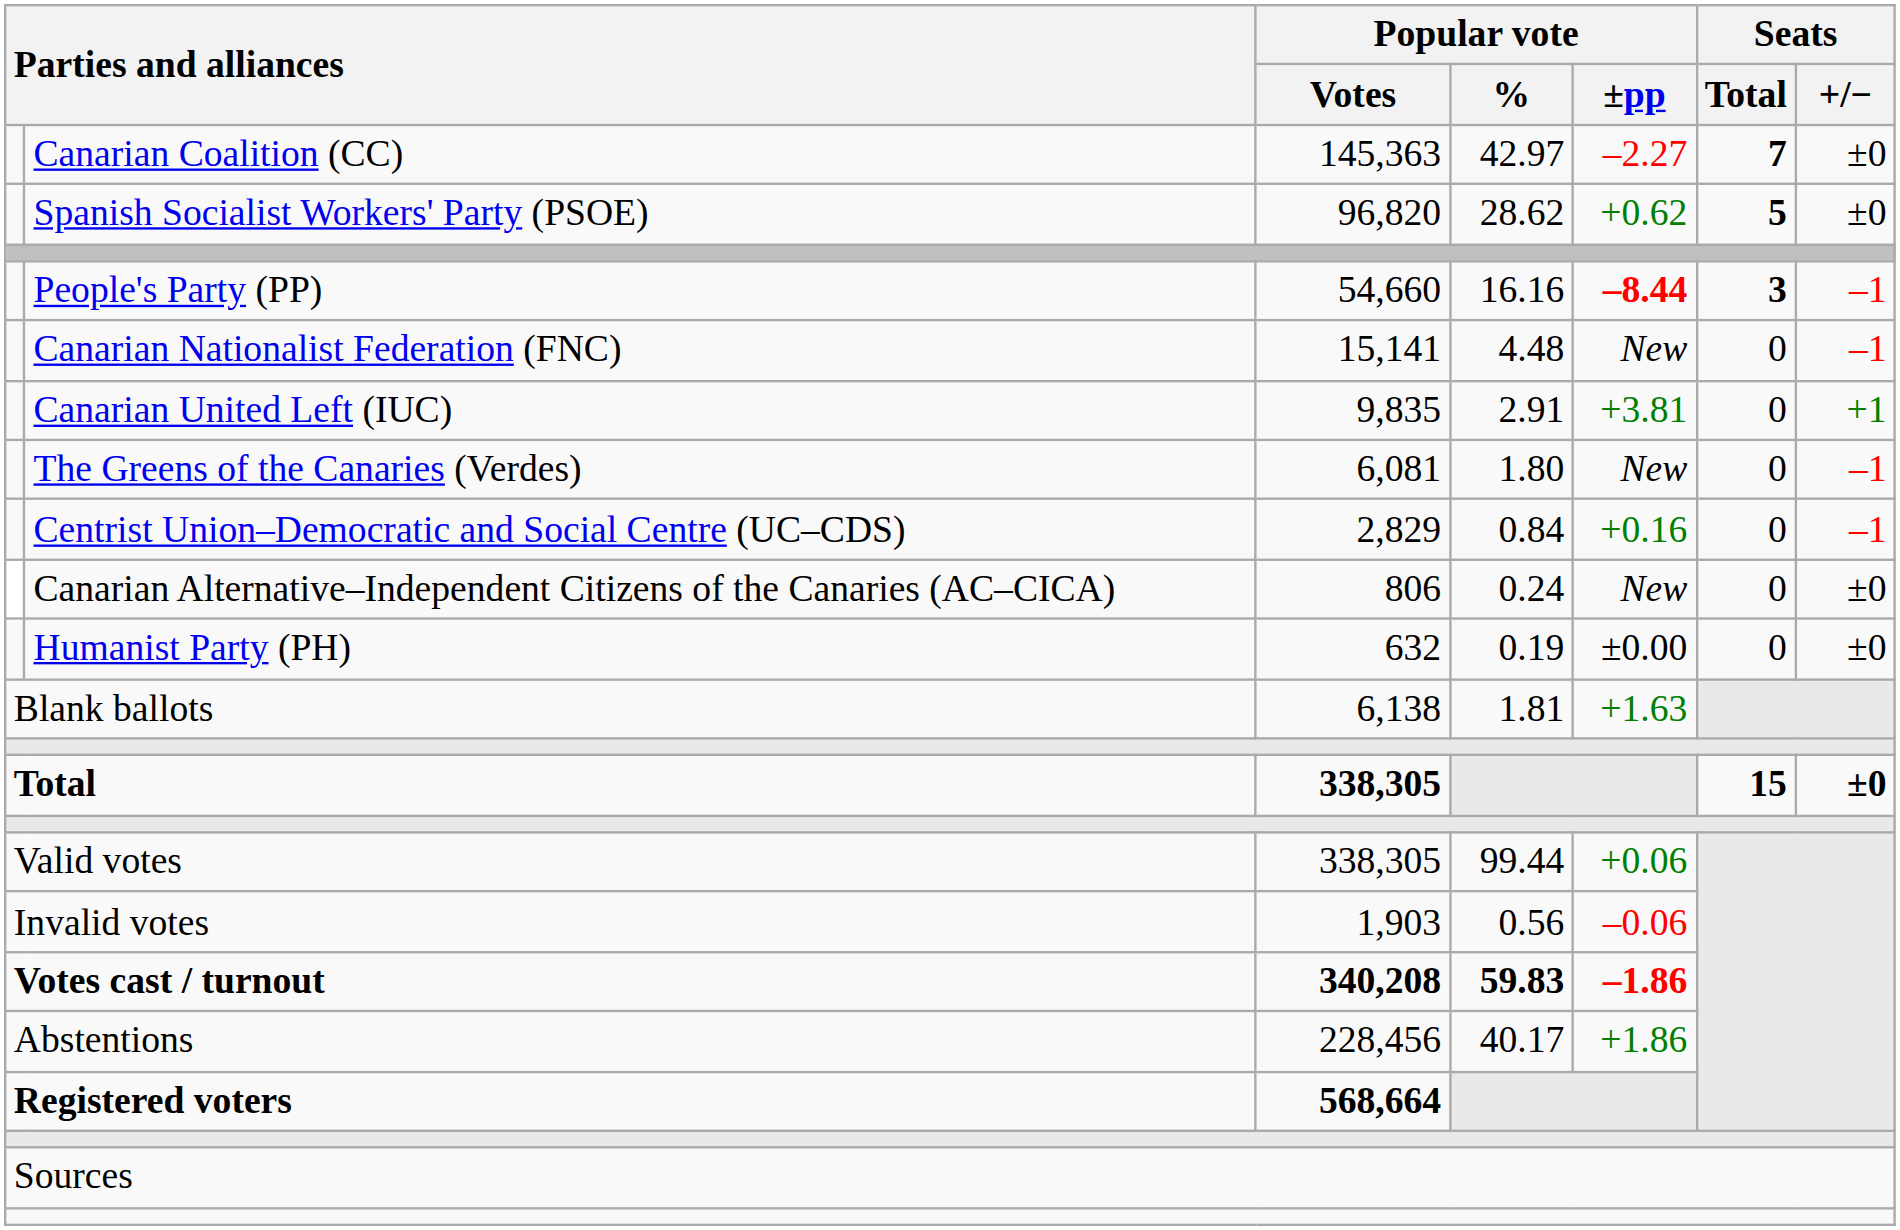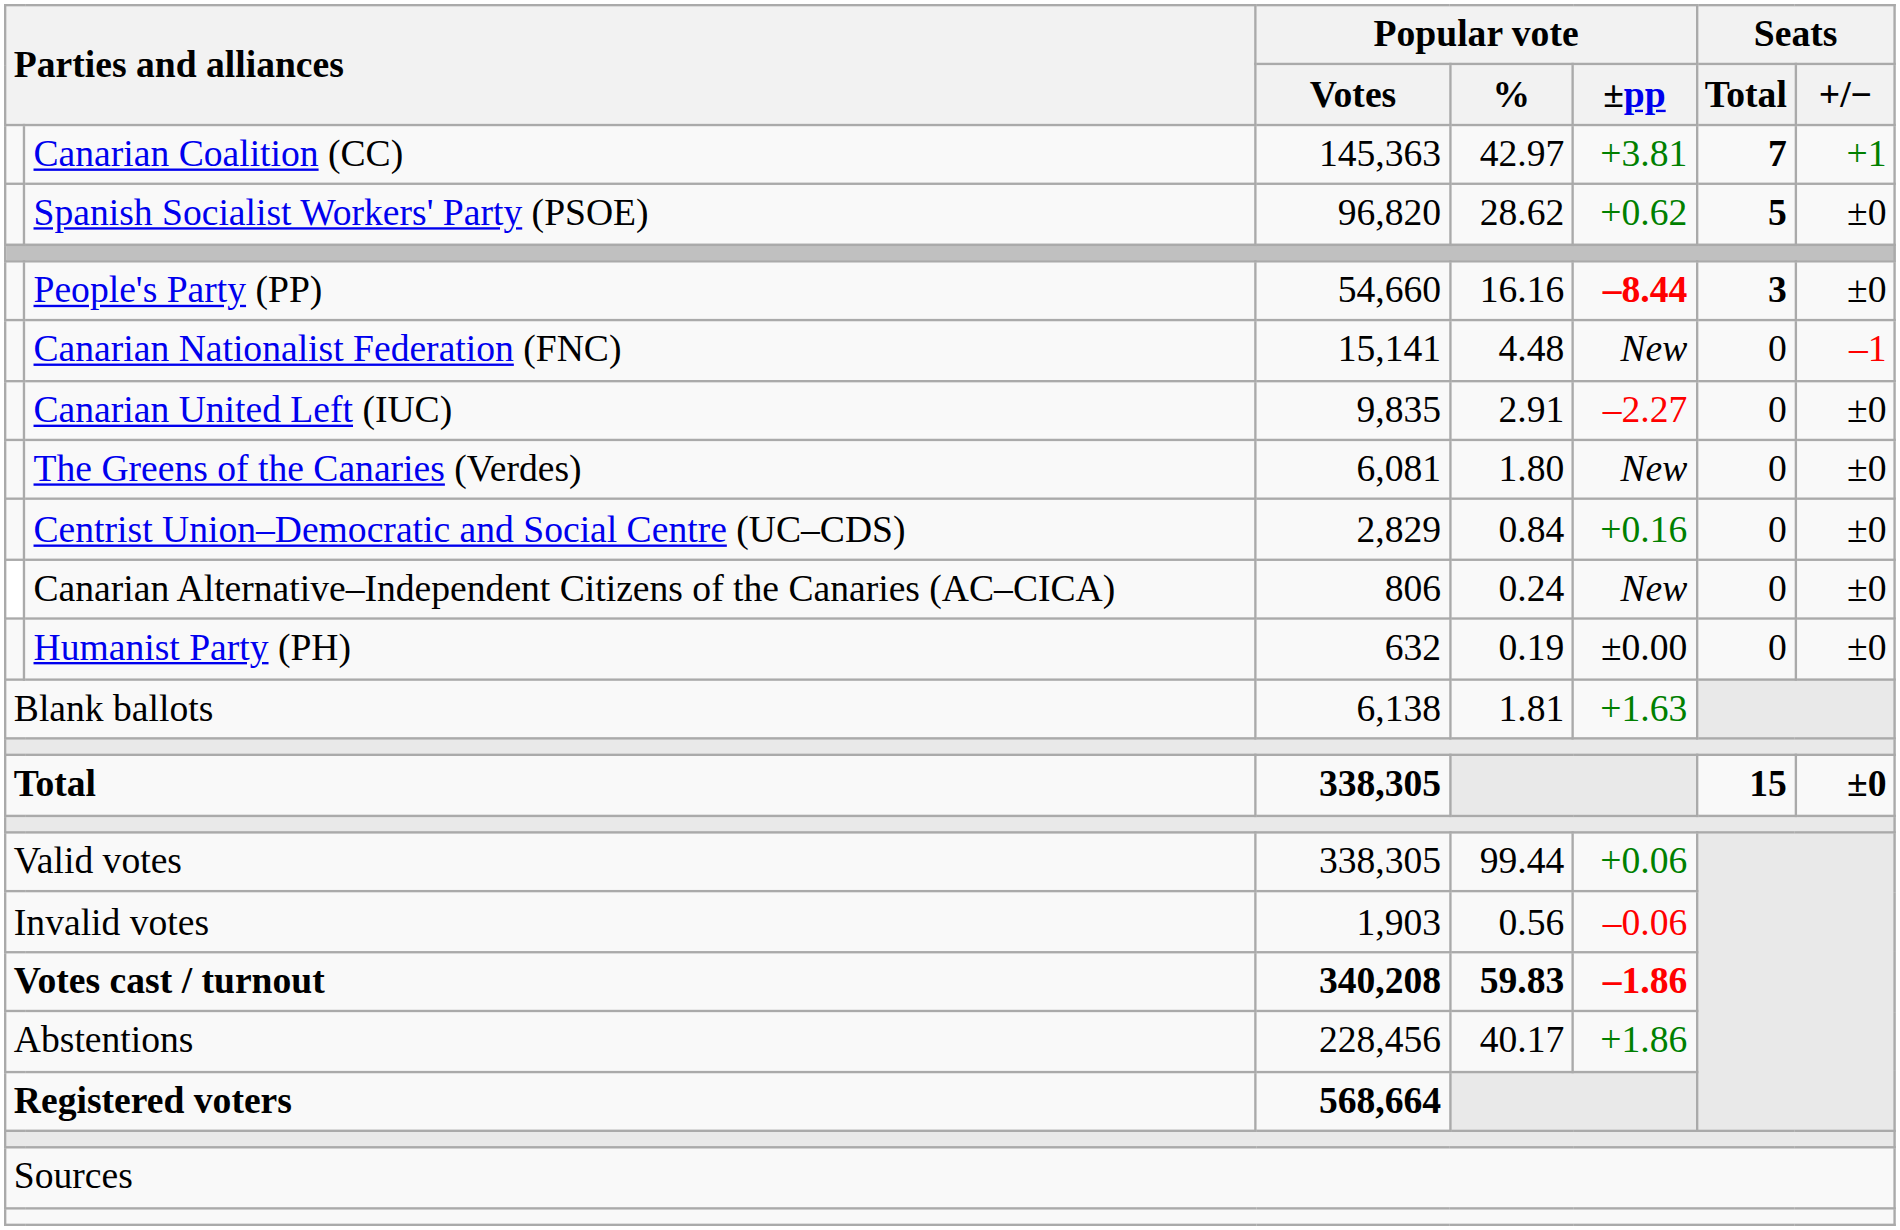(1645, 153) –2.27 -> (1644, 153) +3.81
(1867, 153) ±0 -> (1866, 153) +1
(1868, 290) –1 -> (1867, 290) ±0
(1644, 409) +3.81 -> (1645, 409) –2.27
(1866, 409) +1 -> (1867, 409) ±0
(1868, 469) –1 -> (1867, 469) ±0
(1868, 528) –1 -> (1867, 528) ±0
